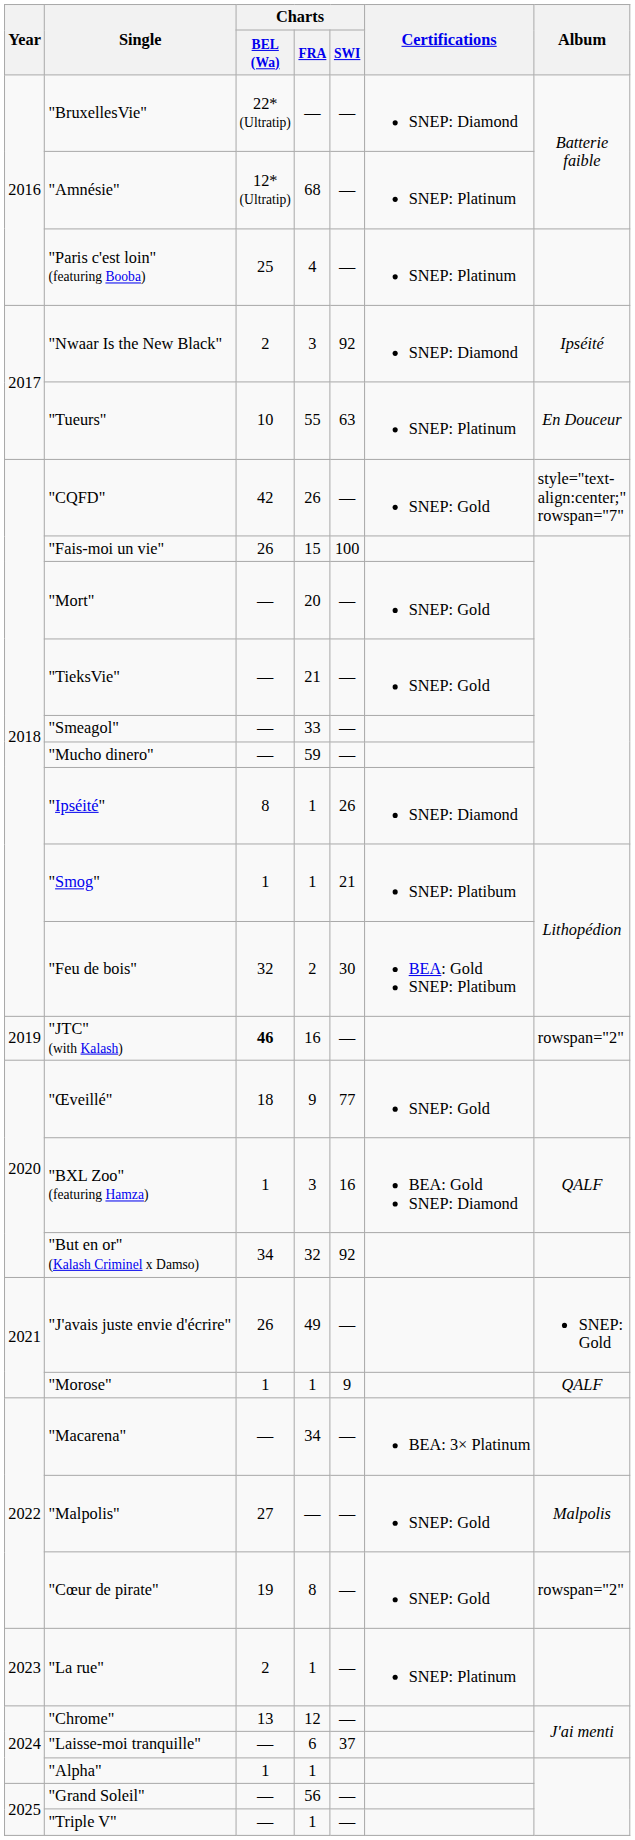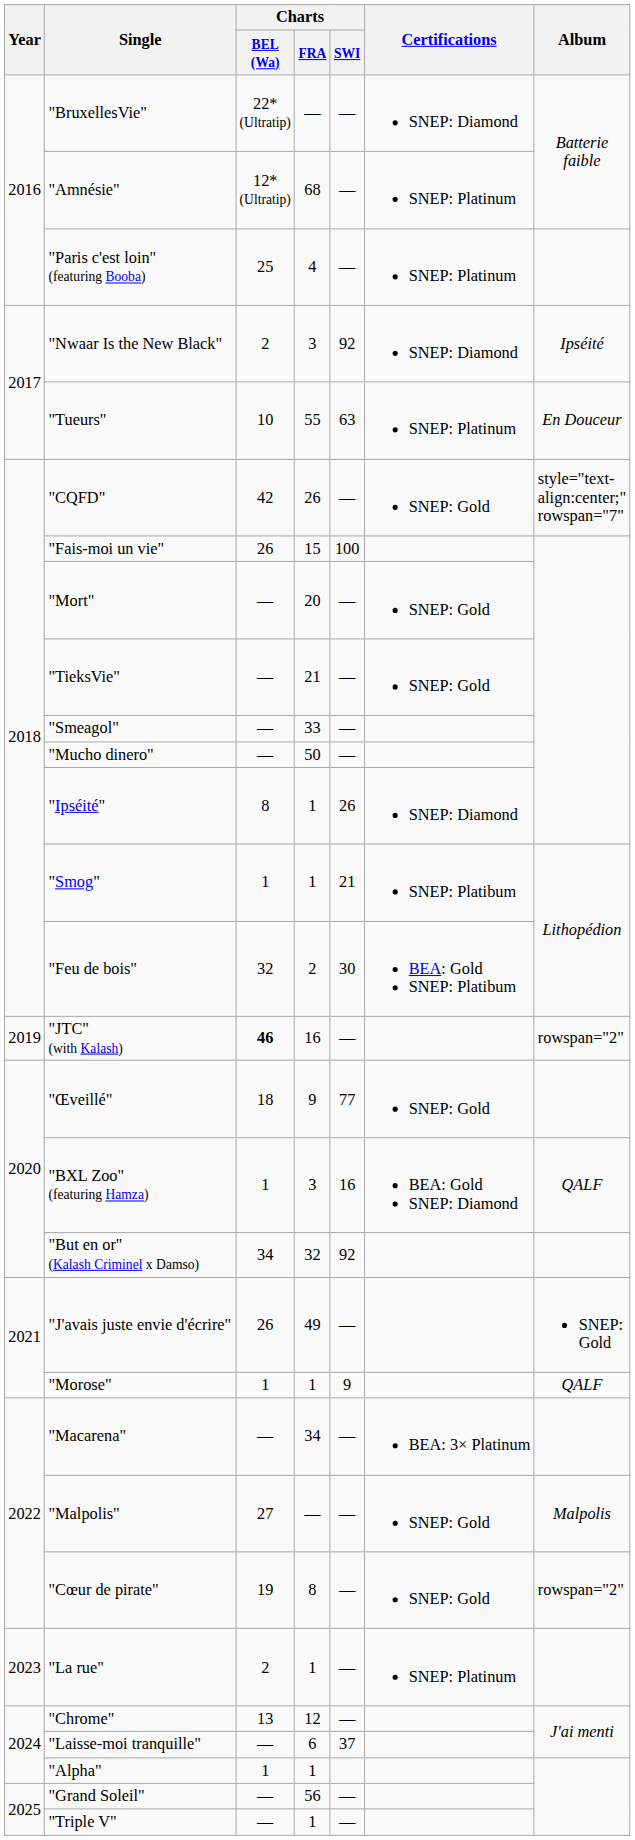(312, 754) 59 -> (312, 754) 50
